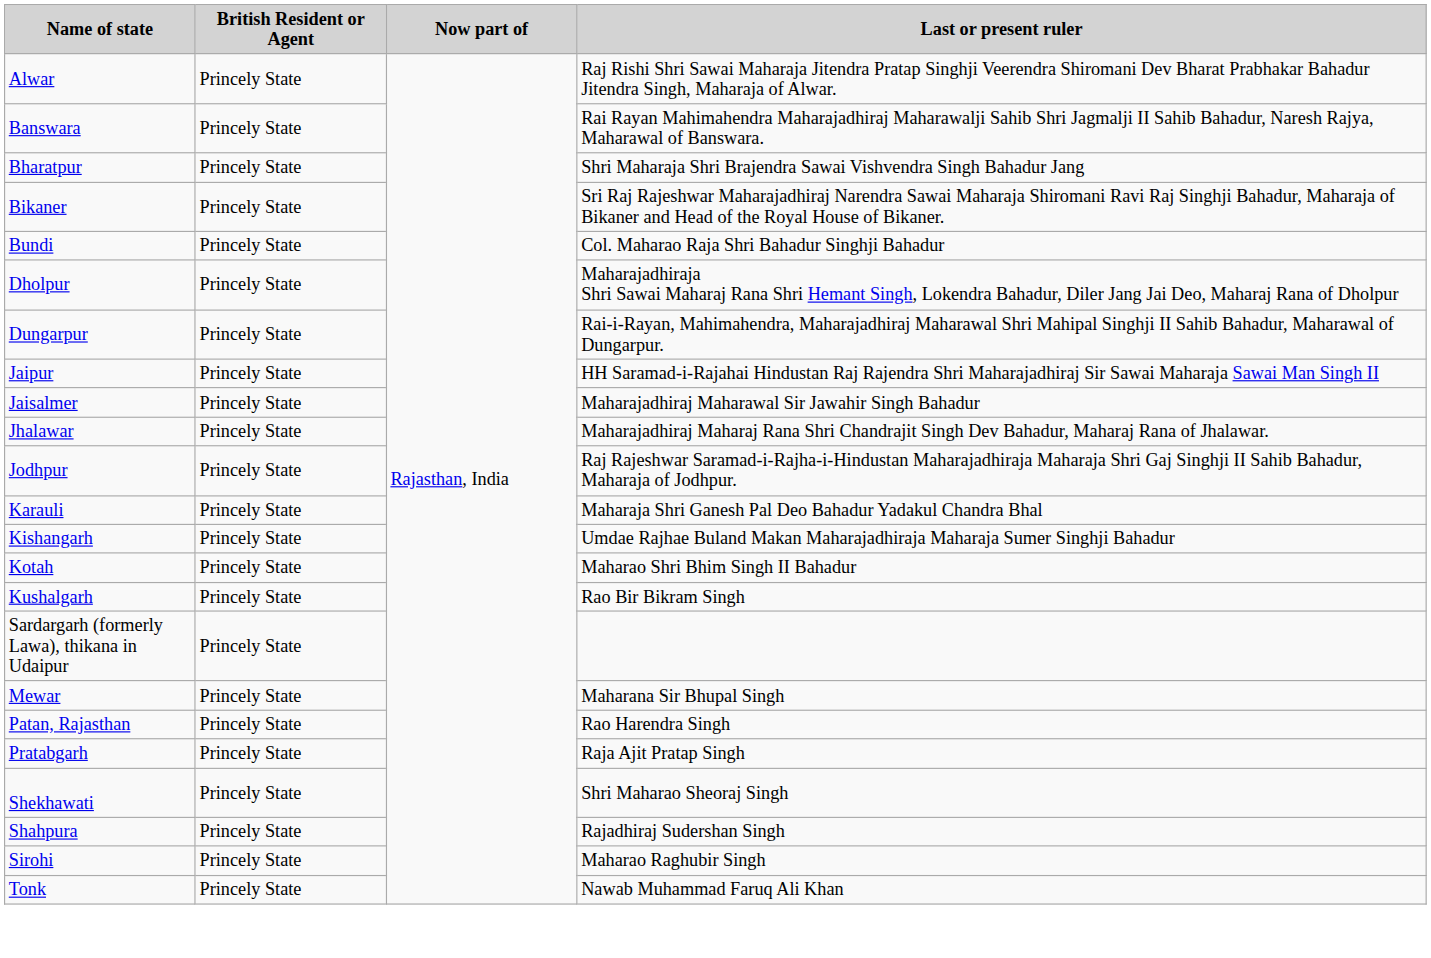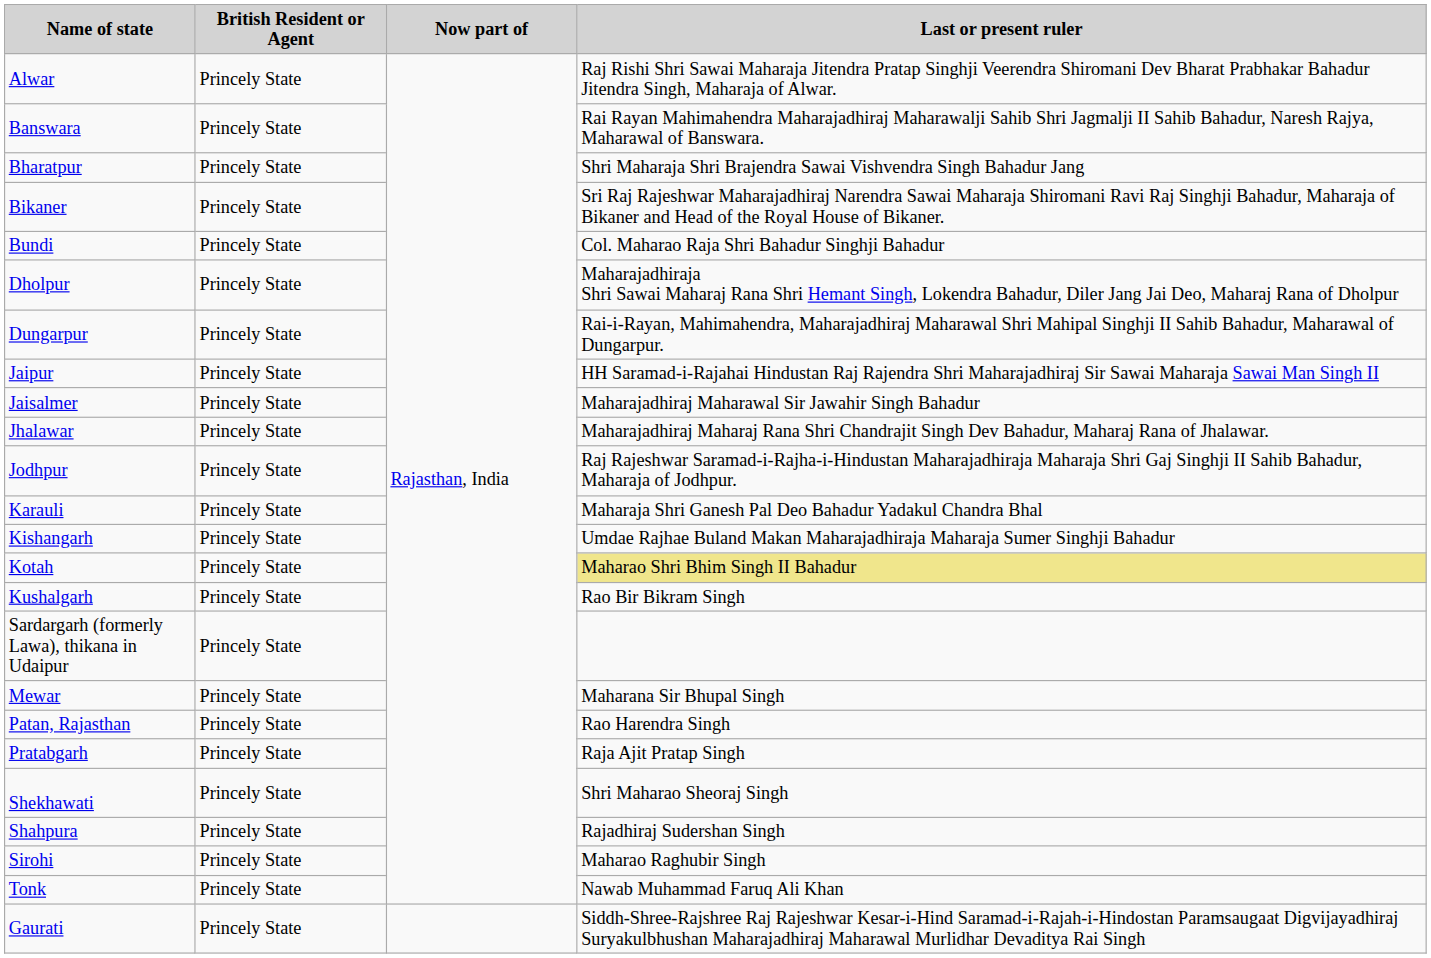(719, 567) no background -> (719, 567) khaki background
+ row: (36, 928)
